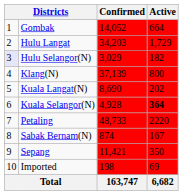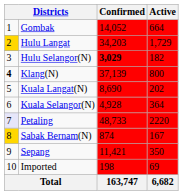(9, 43) no background -> (9, 43) gold background
(9, 58) lavender background -> (9, 58) no background
(110, 58) normal -> (110, 58) bold
(9, 74) normal -> (9, 74) bold
(157, 105) bold -> (157, 105) normal
(9, 120) no background -> (9, 120) lavender background
(9, 136) no background -> (9, 136) gold background
